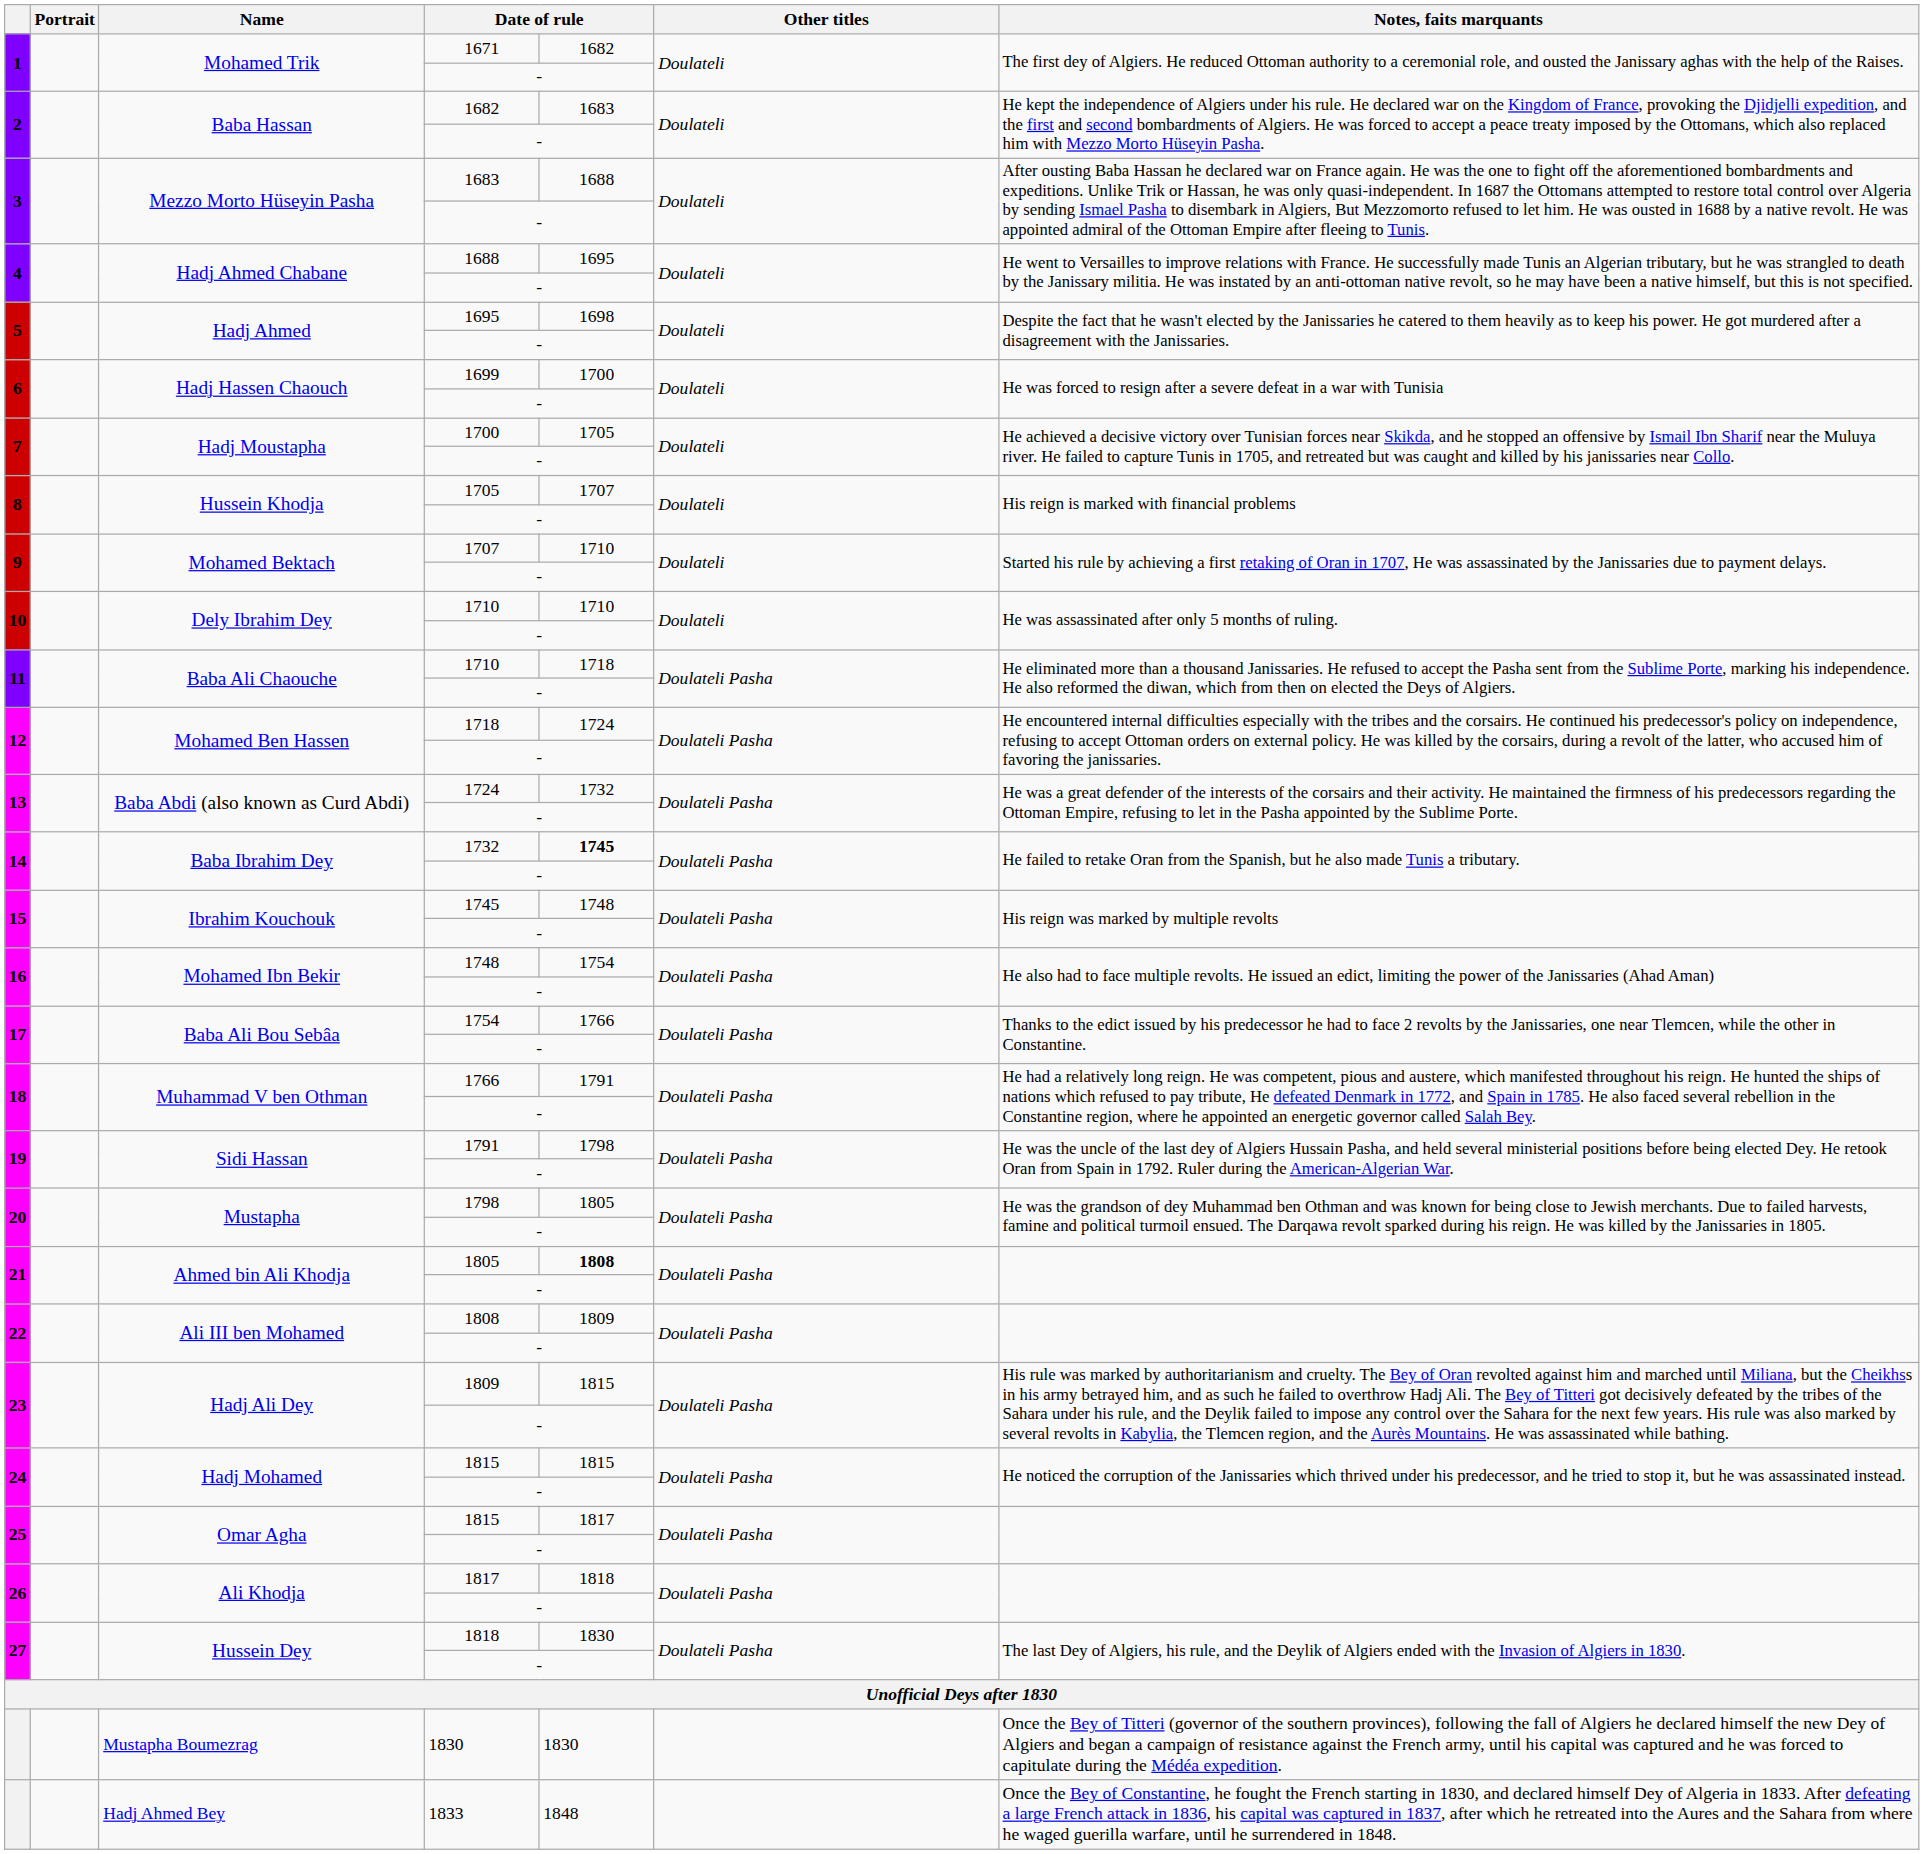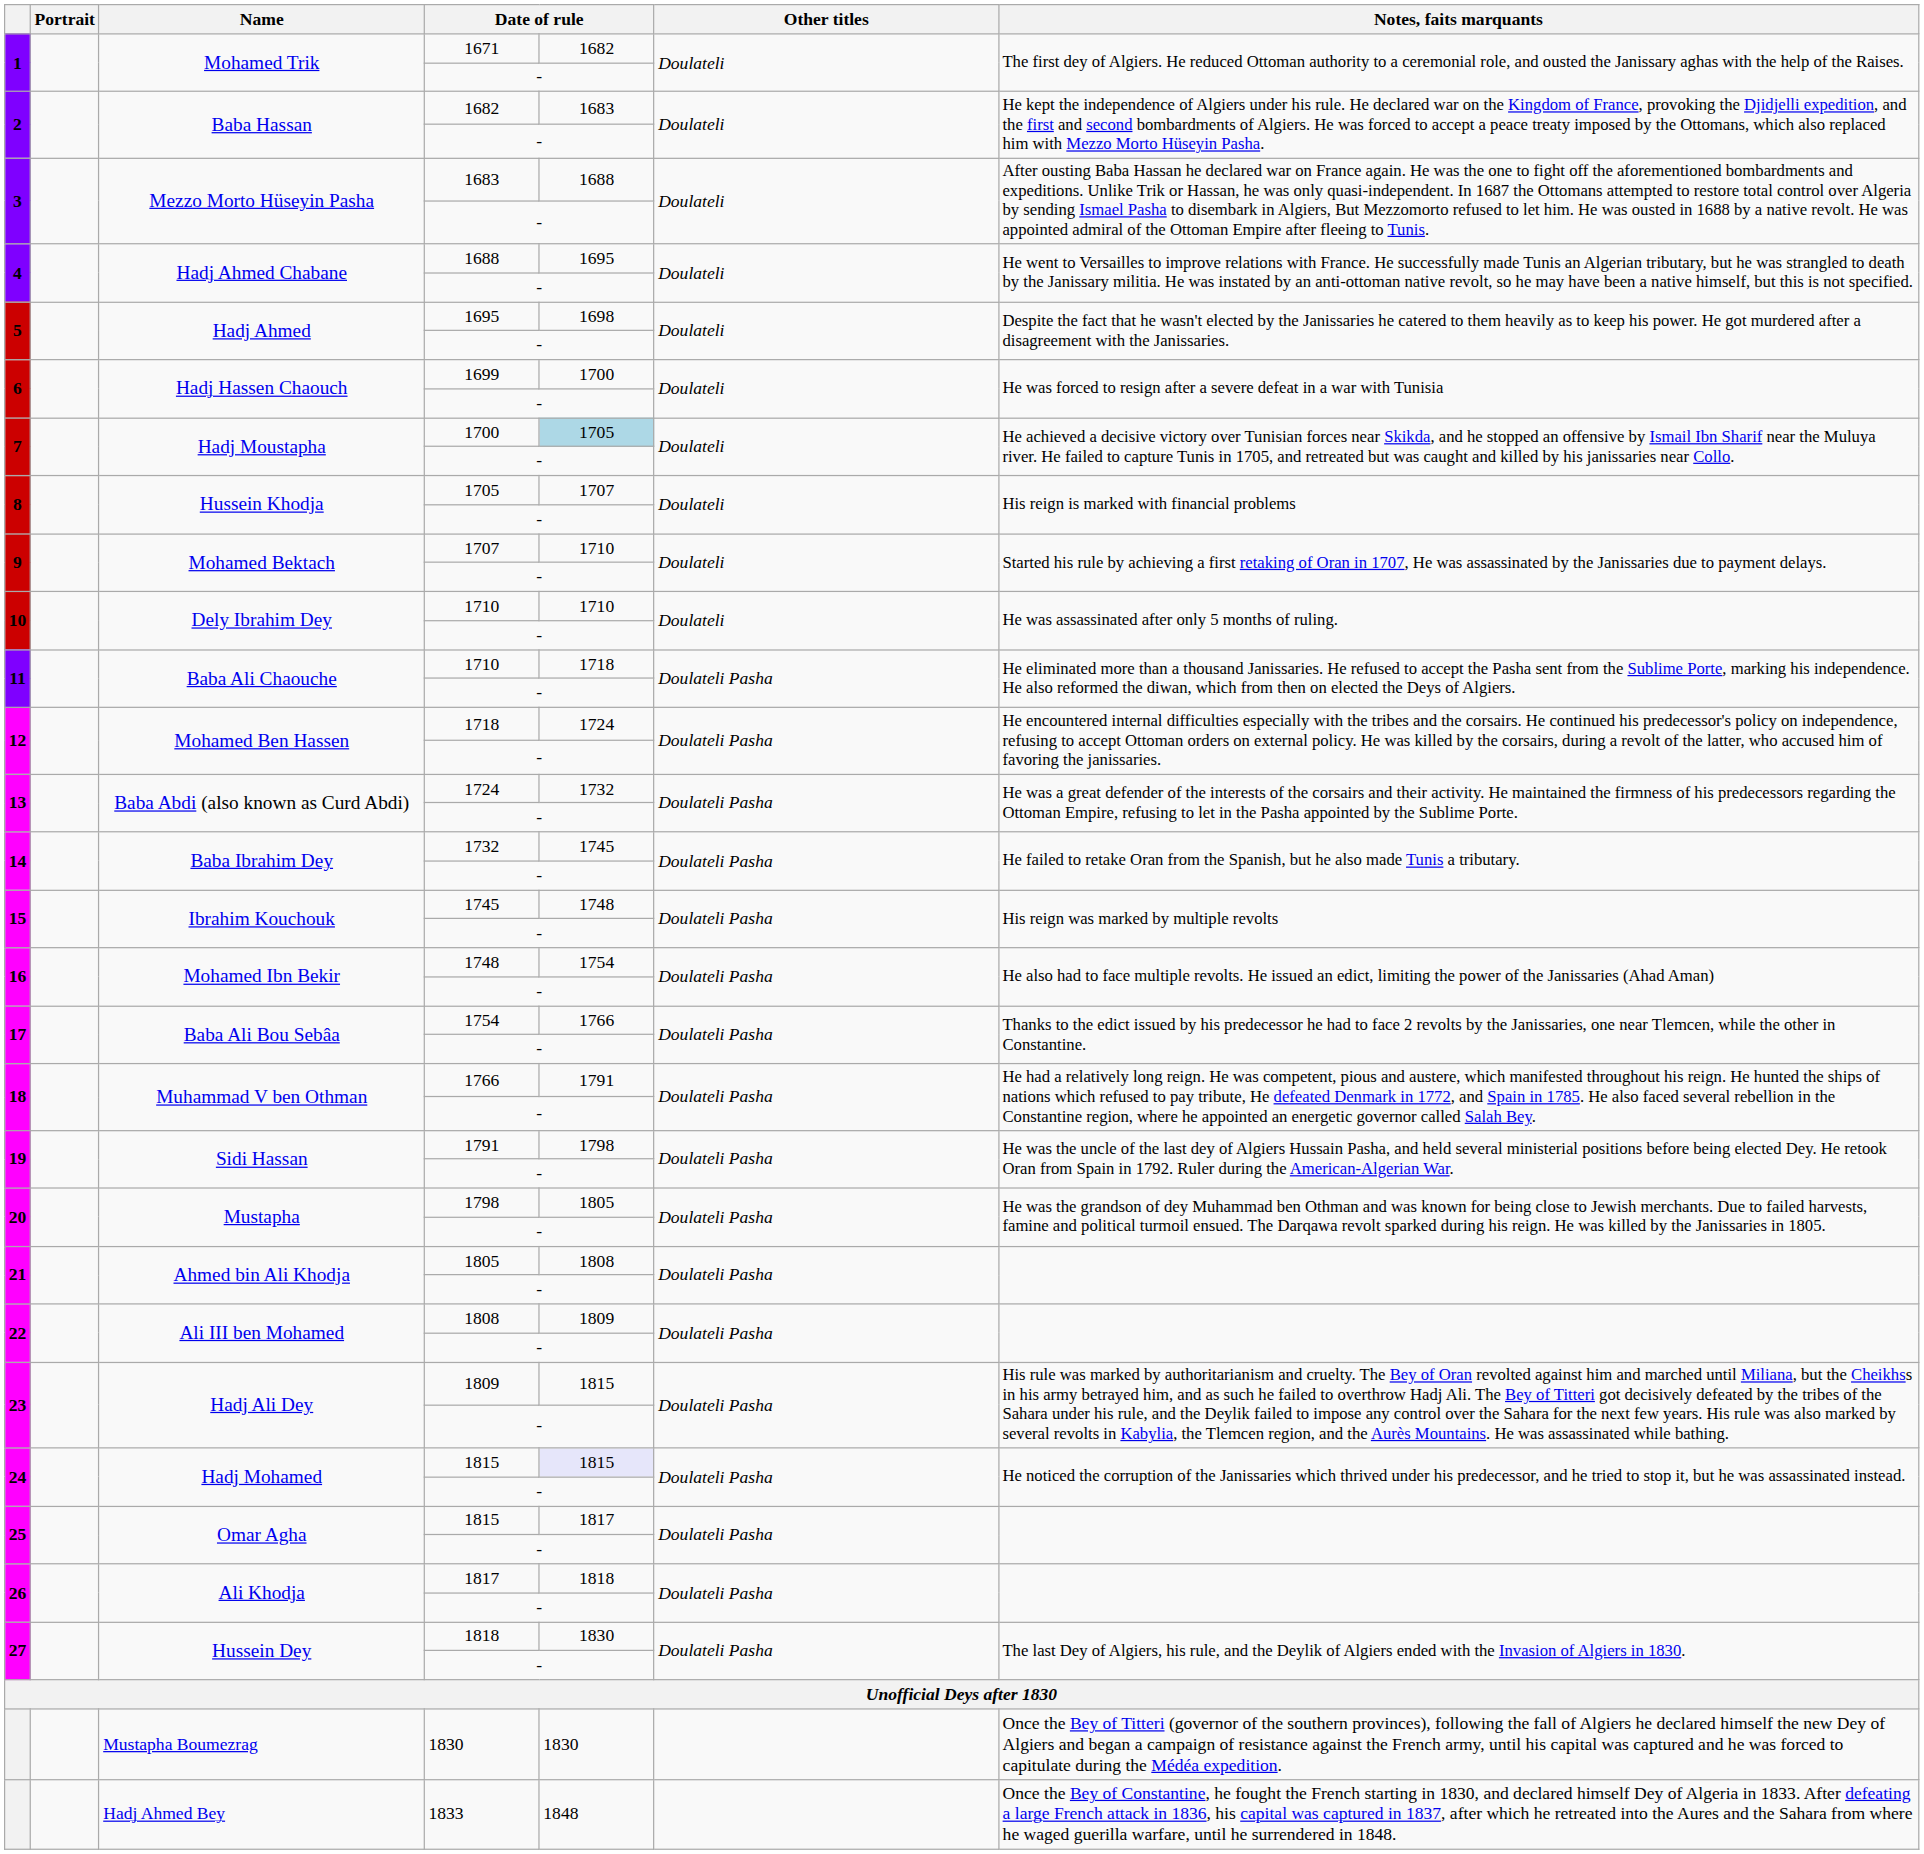(597, 432) no background -> (597, 432) lightblue background
(597, 846) bold -> (597, 846) normal
(597, 1260) bold -> (597, 1260) normal
(597, 1462) no background -> (597, 1462) lavender background
